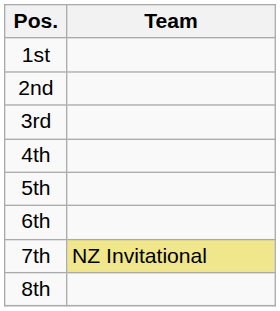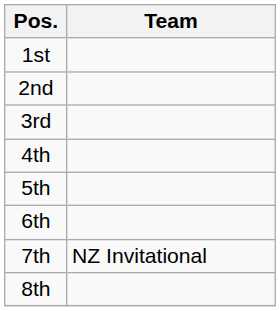(140, 255) khaki background -> (140, 255) no background
